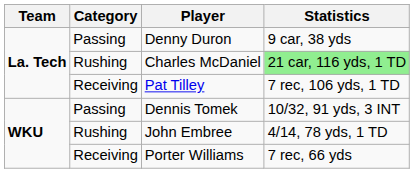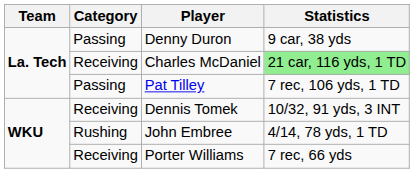(100, 62) Rushing -> (106, 62) Receiving
(106, 86) Receiving -> (99, 86) Passing
(99, 109) Passing -> (106, 109) Receiving
